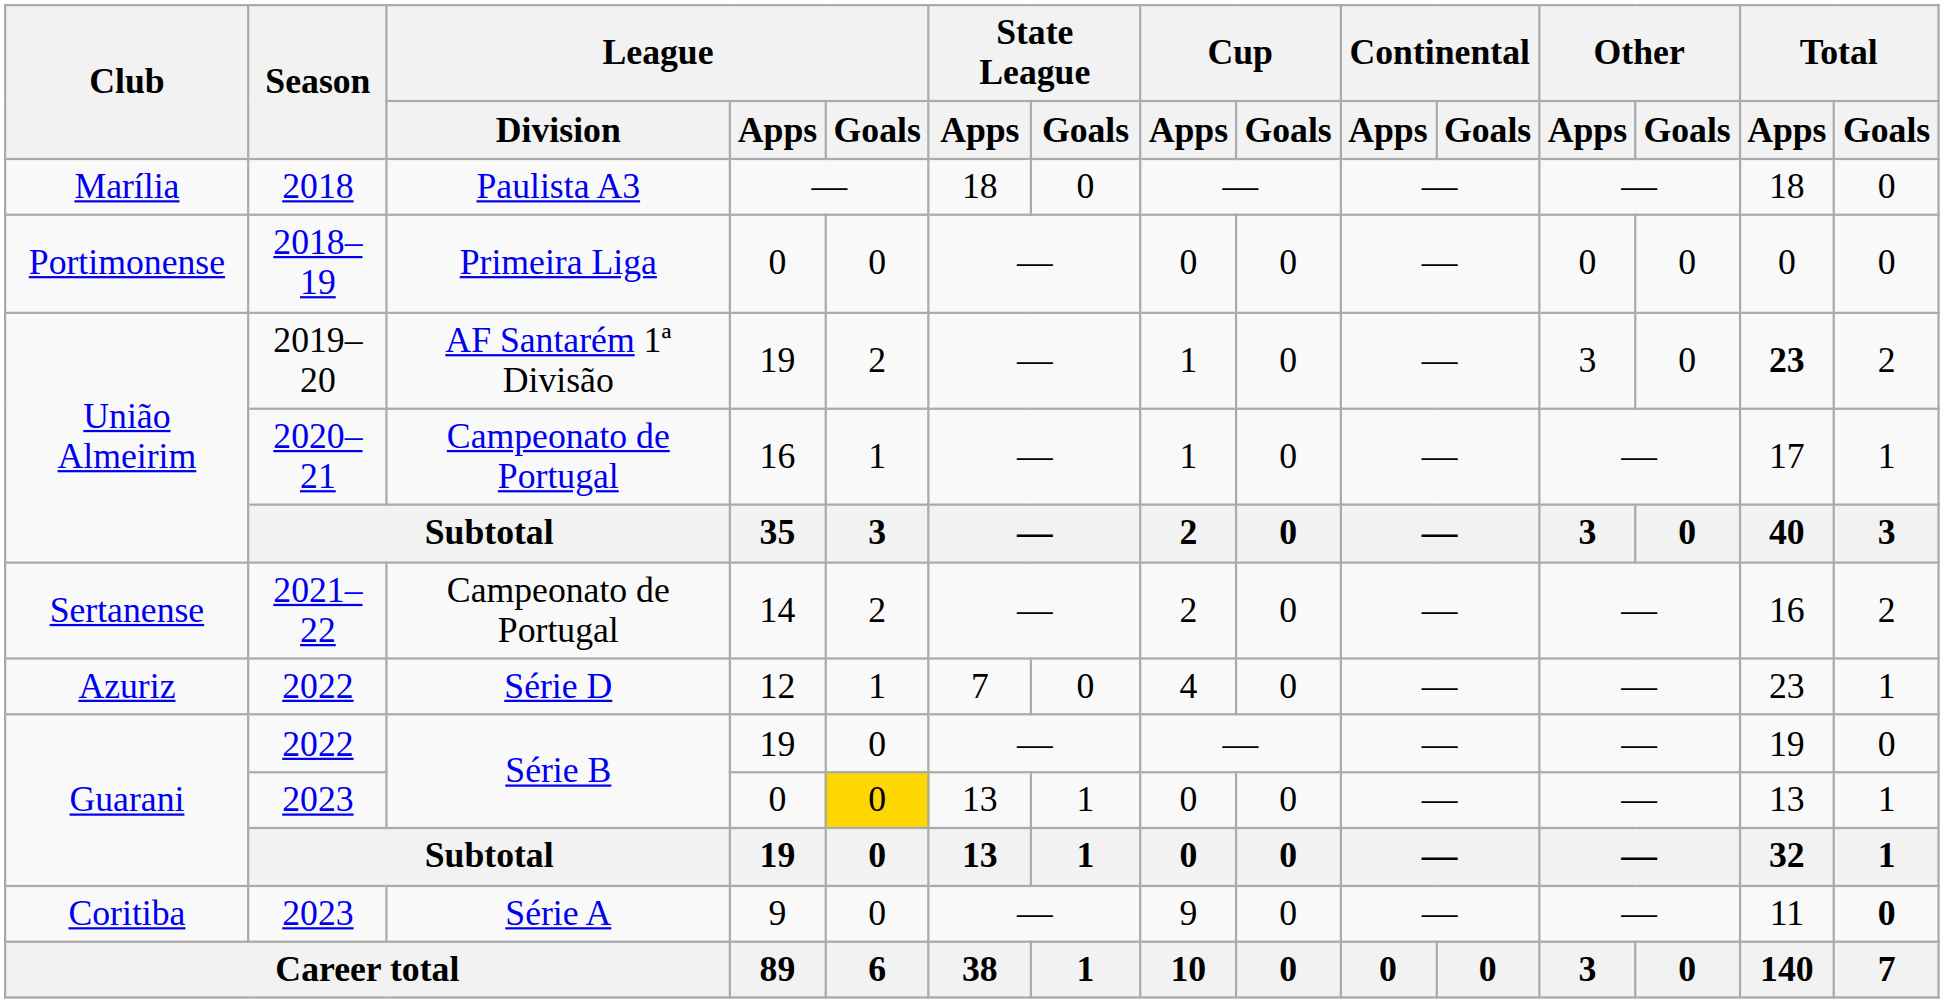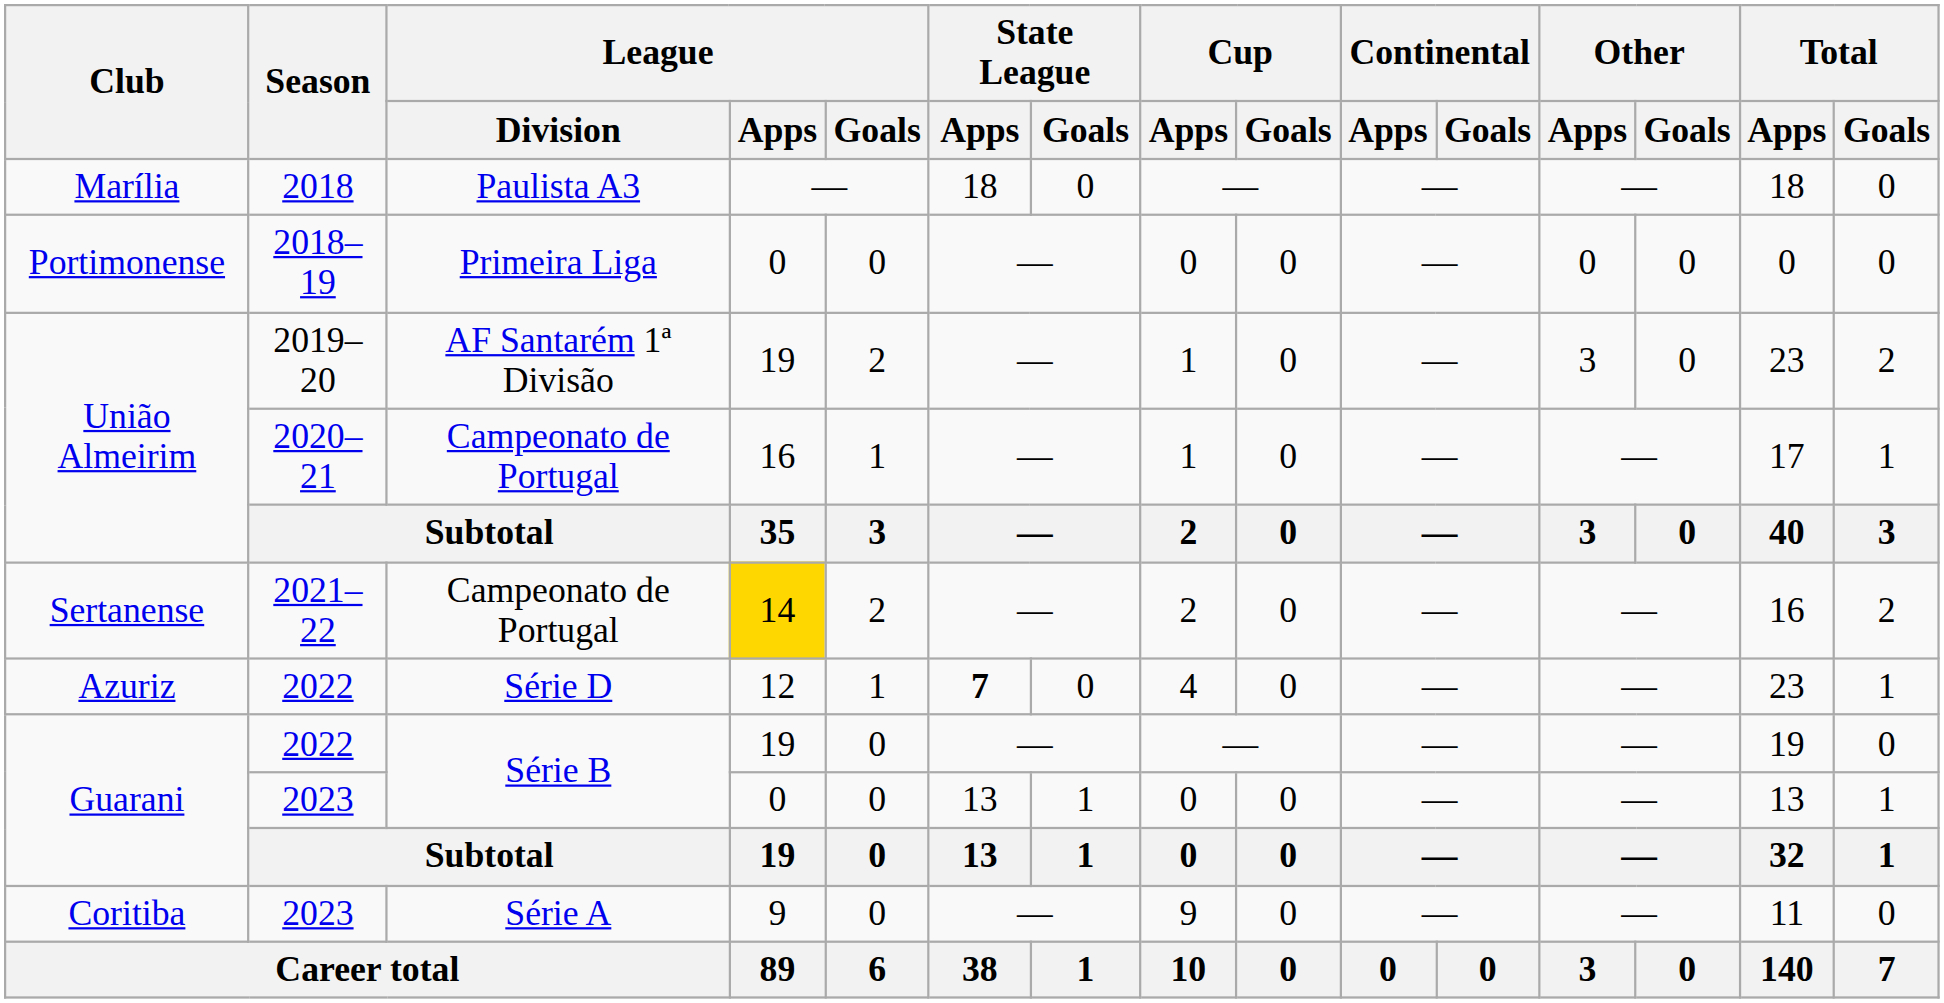(1787, 359) bold -> (1787, 359) normal
(777, 609) no background -> (777, 609) gold background
(980, 686) normal -> (980, 686) bold
(877, 799) gold background -> (877, 799) no background
(1887, 912) bold -> (1887, 912) normal
